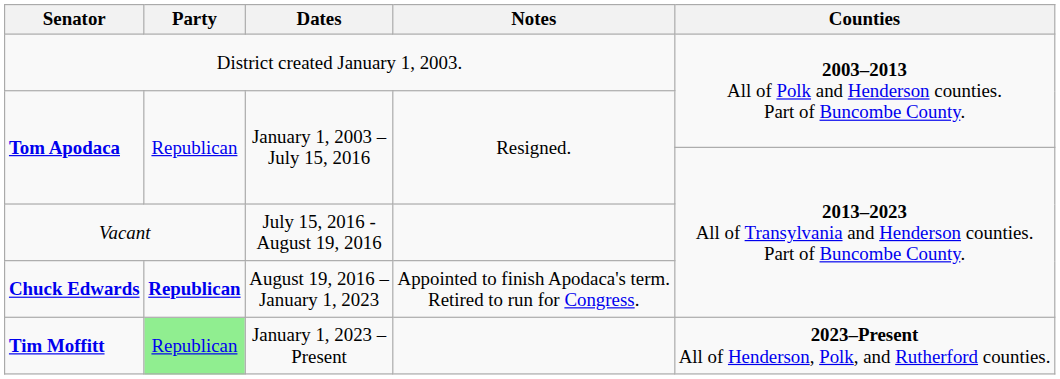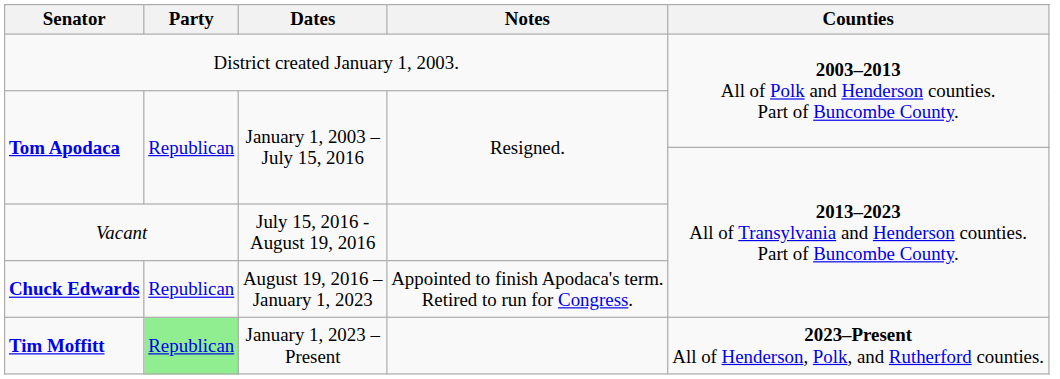(194, 289) bold -> (191, 289) normal
